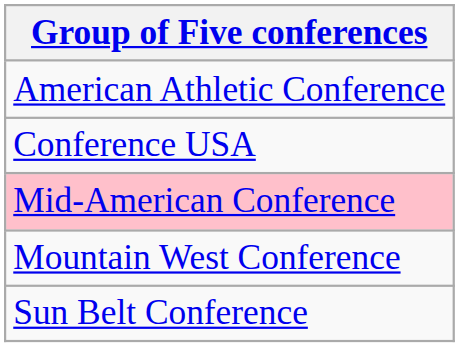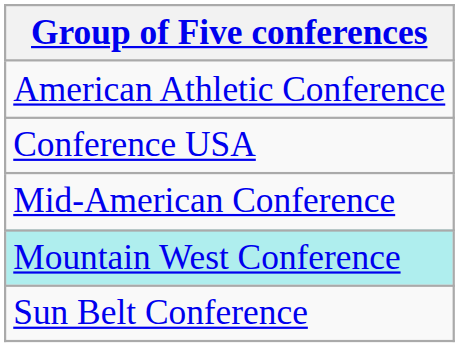(204, 200) pink background -> (204, 200) no background
(207, 256) no background -> (207, 256) paleturquoise background
